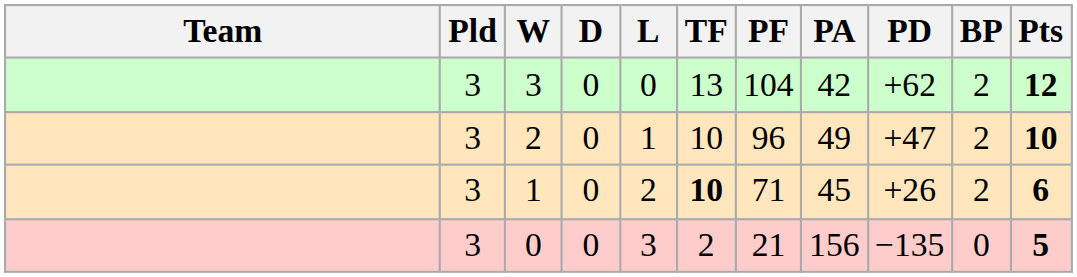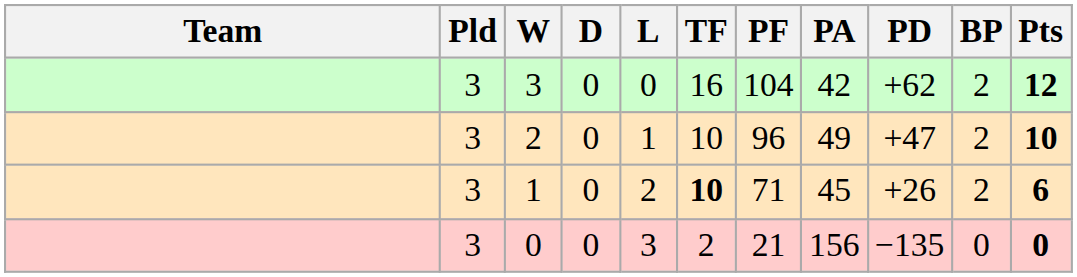(706, 84) 13 -> (706, 84) 16
(1041, 244) 5 -> (1041, 244) 0
